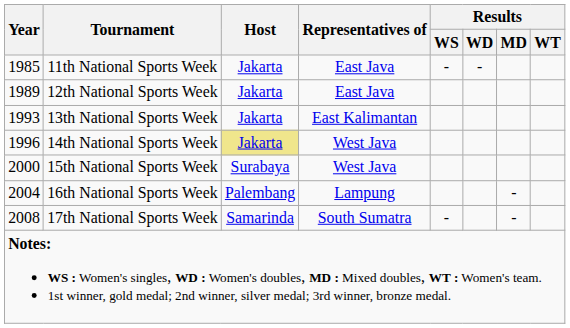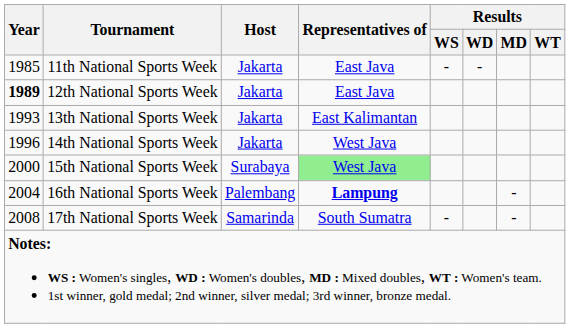(24, 92) normal -> (24, 92) bold
(260, 142) khaki background -> (260, 142) no background
(365, 167) no background -> (365, 167) lightgreen background
(365, 192) normal -> (365, 192) bold
